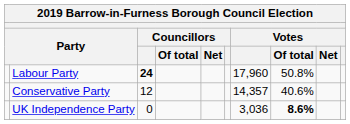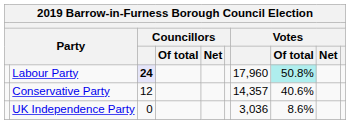(146, 73) no background -> (146, 73) lavender background
(297, 73) no background -> (297, 73) paleturquoise background
(301, 110) bold -> (301, 110) normal
